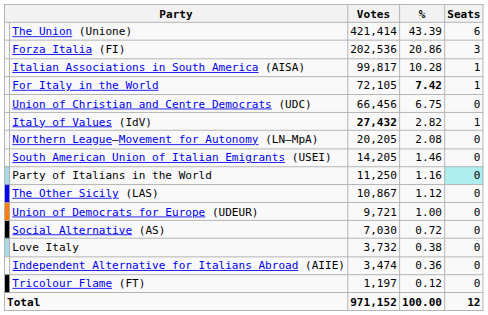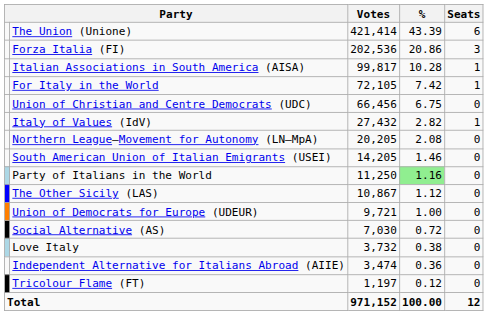(429, 85) bold -> (429, 85) normal
(377, 121) bold -> (377, 121) normal
(429, 176) no background -> (429, 176) lightgreen background
(477, 176) paleturquoise background -> (477, 176) no background
